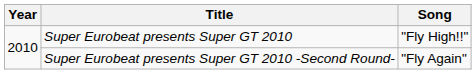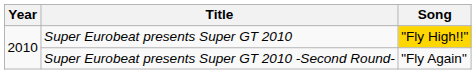(435, 36) no background -> (435, 36) gold background
